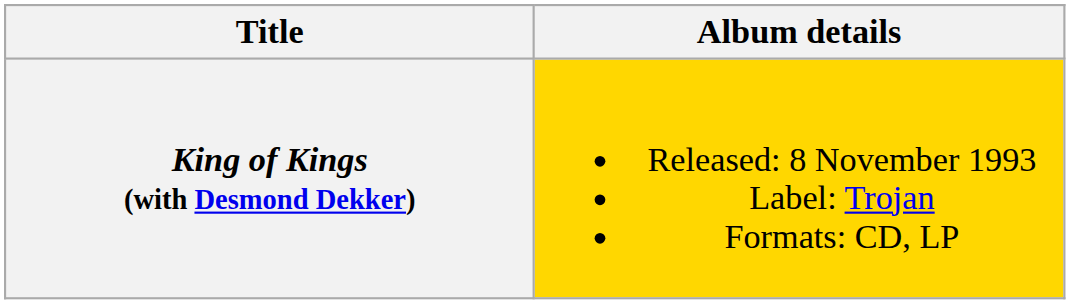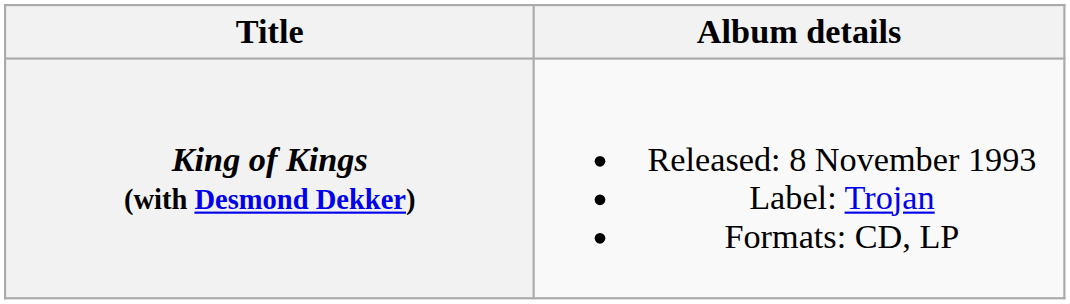(799, 198) gold background -> (799, 198) no background
